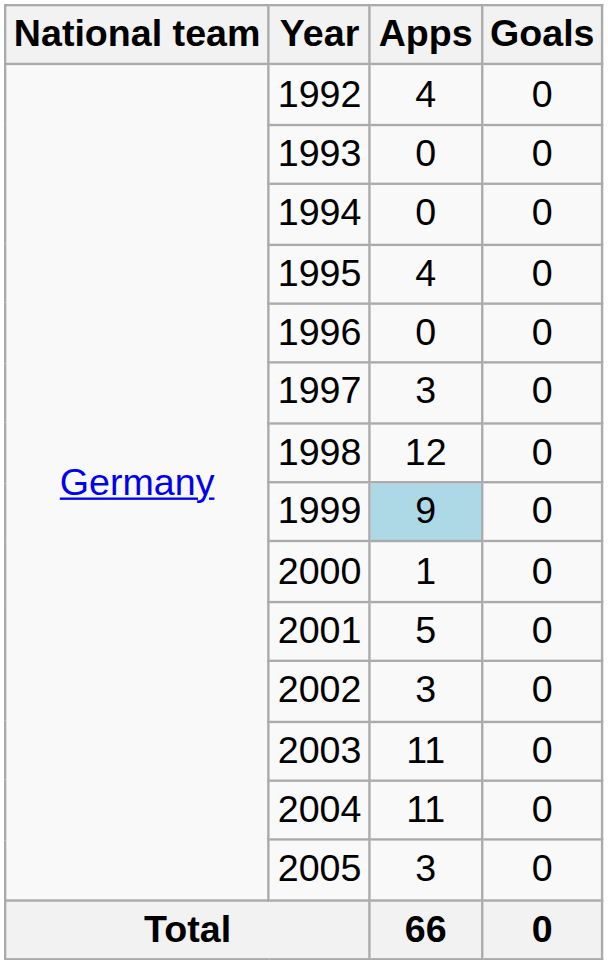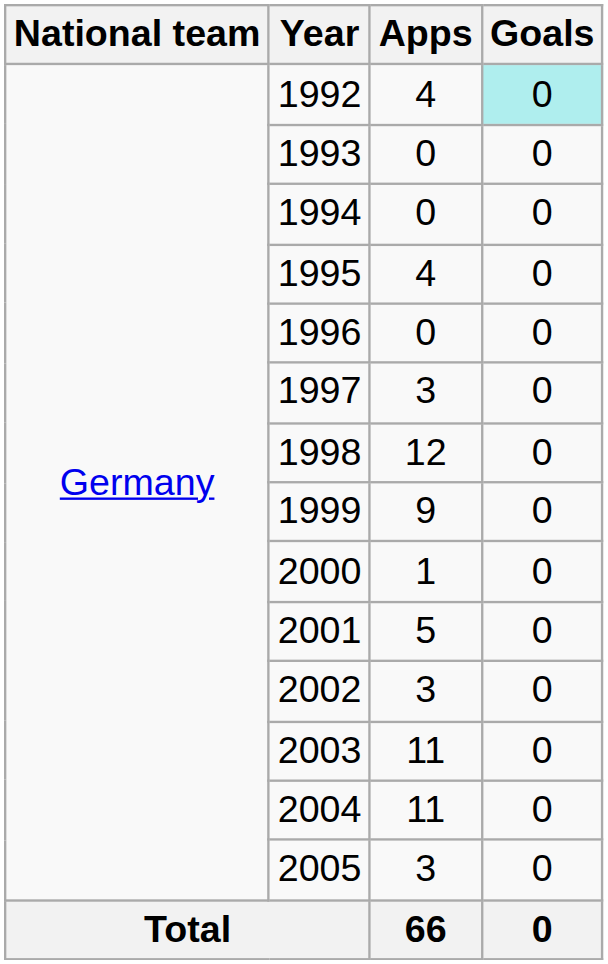(542, 93) no background -> (542, 93) paleturquoise background
(426, 511) lightblue background -> (426, 511) no background
